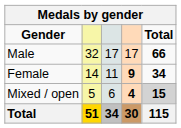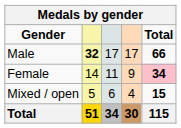(92, 54) normal -> (92, 54) bold
(132, 74) bold -> (132, 74) normal
(159, 74) no background -> (159, 74) pink background
(132, 94) bold -> (132, 94) normal
(159, 94) lightgrey background -> (159, 94) no background
